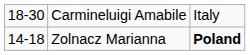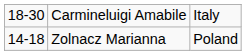(217, 38) bold -> (216, 38) normal
